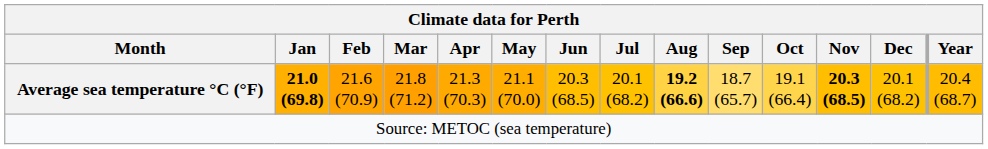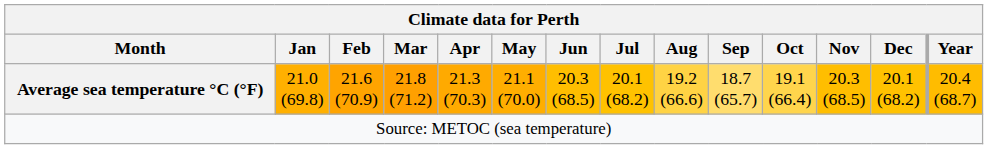(302, 89) bold -> (302, 89) normal
(682, 89) bold -> (682, 89) normal
(844, 89) bold -> (844, 89) normal
